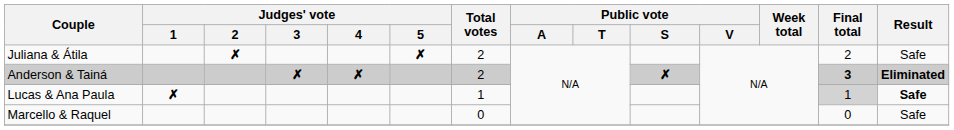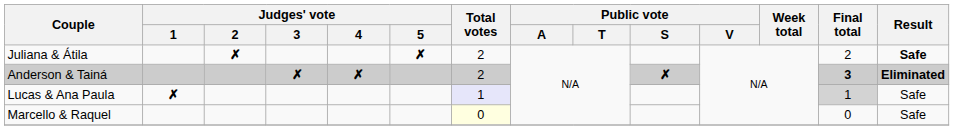(913, 55) normal -> (913, 55) bold
(481, 95) no background -> (481, 95) lavender background
(913, 95) bold -> (913, 95) normal
(481, 115) no background -> (481, 115) lightyellow background
